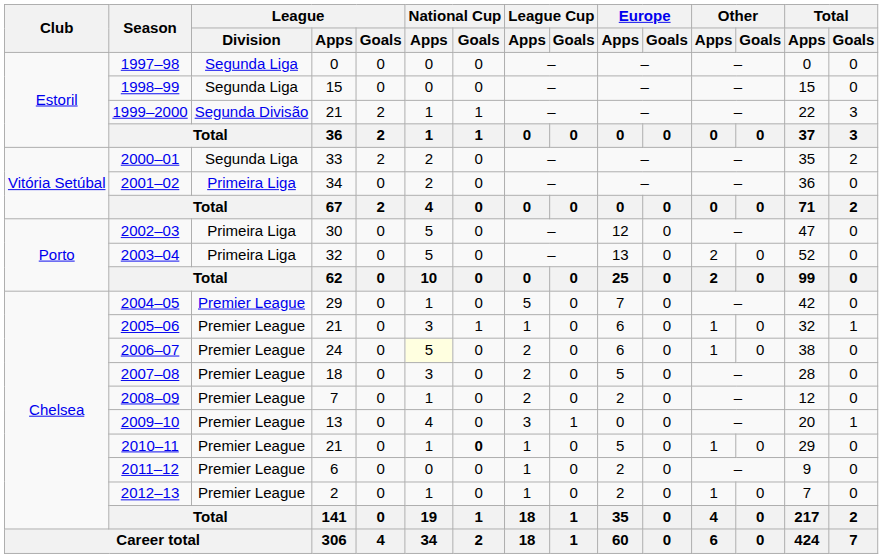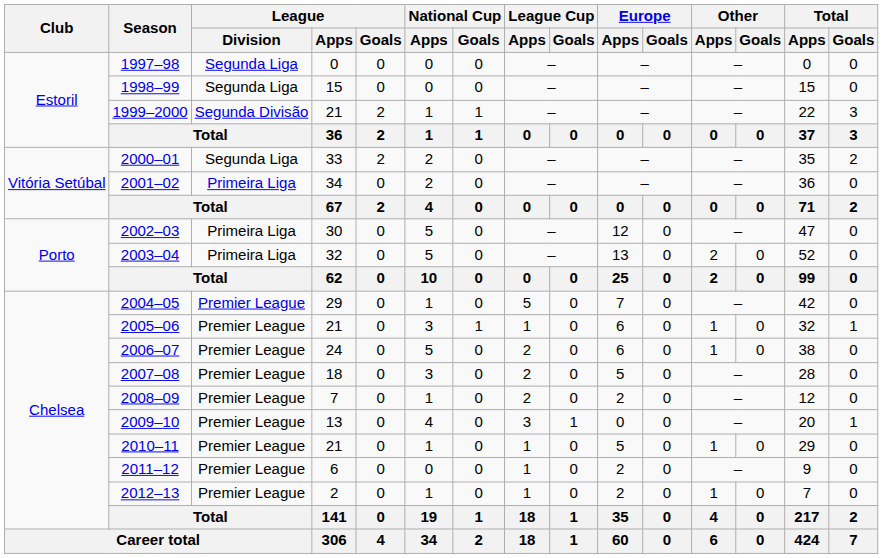(429, 350) lightyellow background -> (429, 350) no background
(479, 445) bold -> (479, 445) normal
